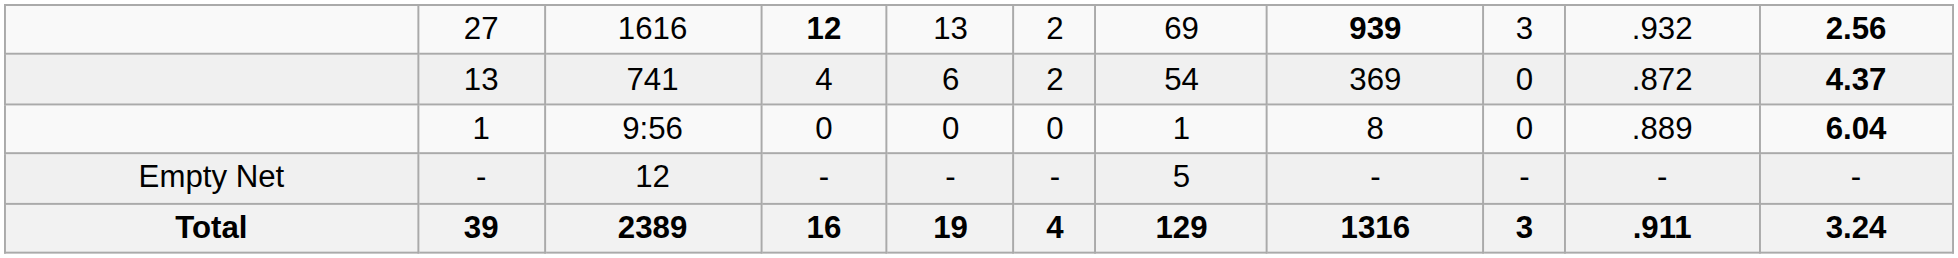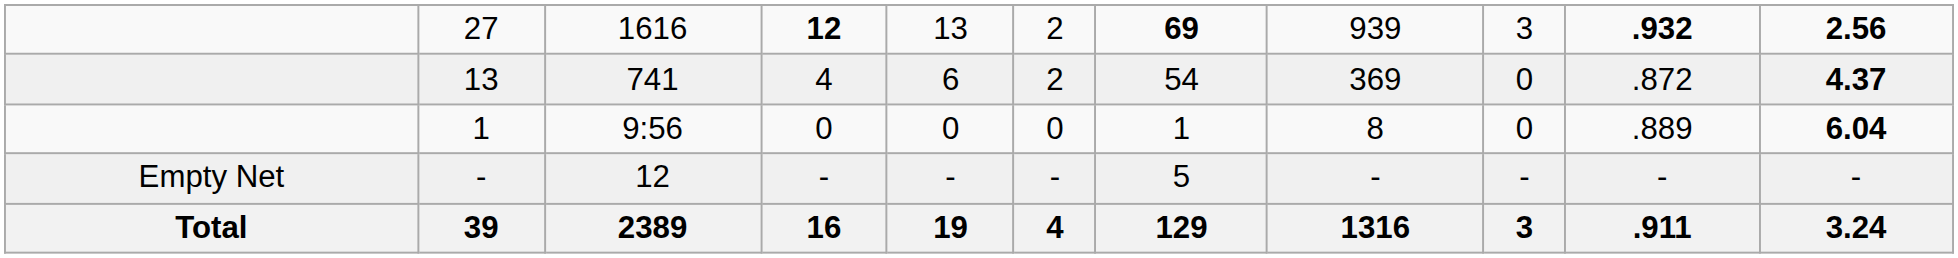(1182, 29) normal -> (1182, 29) bold
(1375, 29) bold -> (1375, 29) normal
(1662, 29) normal -> (1662, 29) bold
